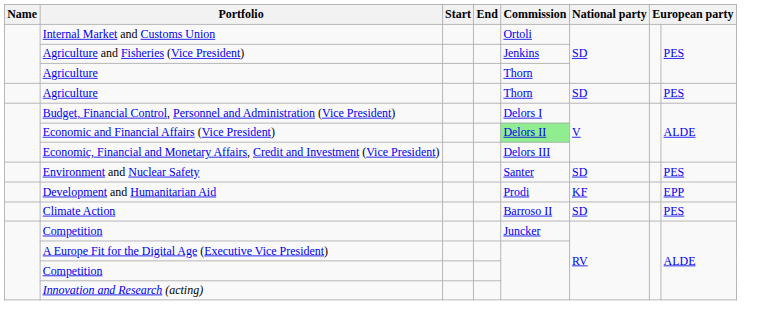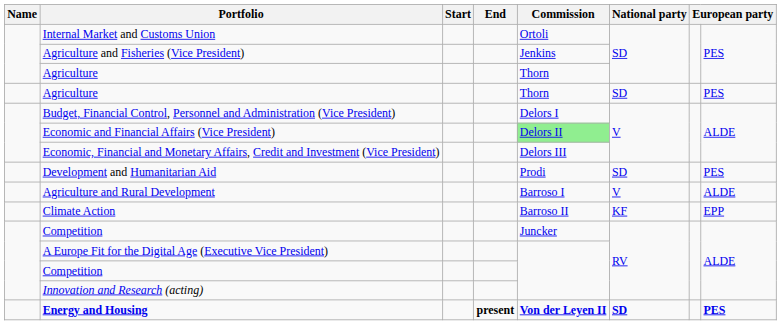- row: (121, 172)
(580, 192) KF -> (620, 172) SD
(674, 192) EPP -> (714, 172) PES
+ row: (129, 192)
(580, 211) SD -> (620, 211) KF
(674, 211) PES -> (714, 211) EPP
+ row: (95, 310)
